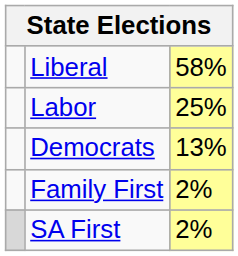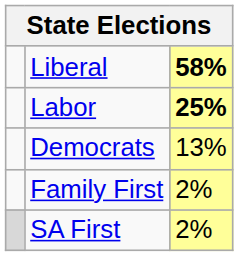(201, 66) normal -> (201, 66) bold
(201, 107) normal -> (201, 107) bold
